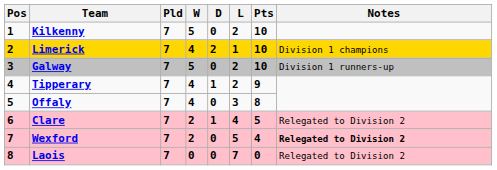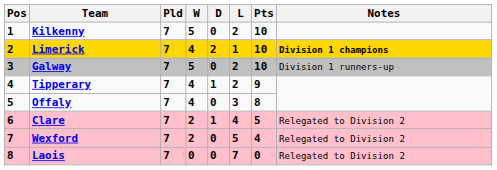(334, 50) normal -> (334, 49) bold
(342, 138) bold -> (342, 139) normal
